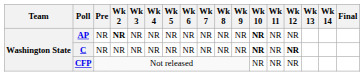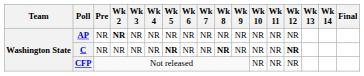(258, 35) bold -> (258, 35) normal
(171, 49) normal -> (171, 49) bold
(223, 49) normal -> (223, 49) bold
(258, 49) bold -> (258, 49) normal
